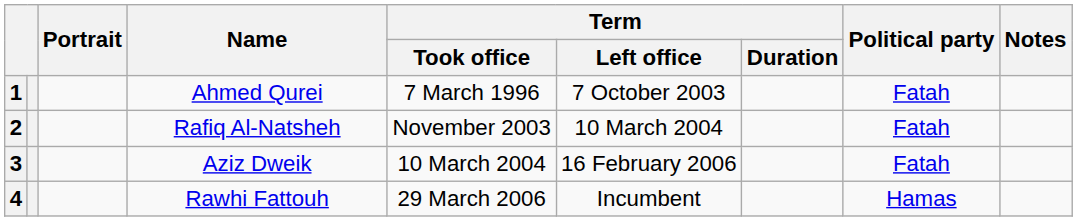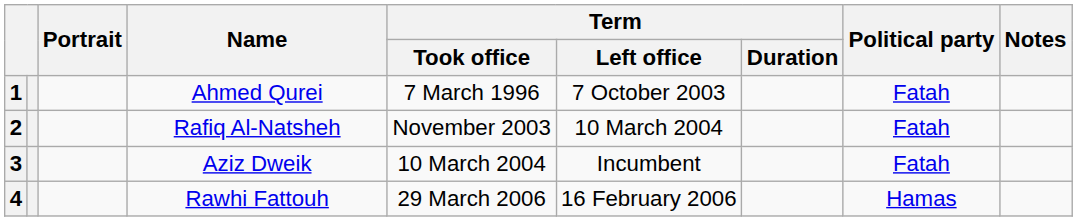(649, 163) 16 February 2006 -> (649, 163) Incumbent
(649, 198) Incumbent -> (649, 198) 16 February 2006
